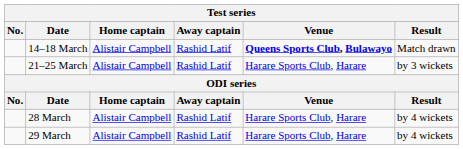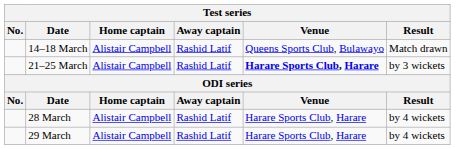(319, 48) bold -> (315, 48) normal
(306, 65) normal -> (312, 65) bold
